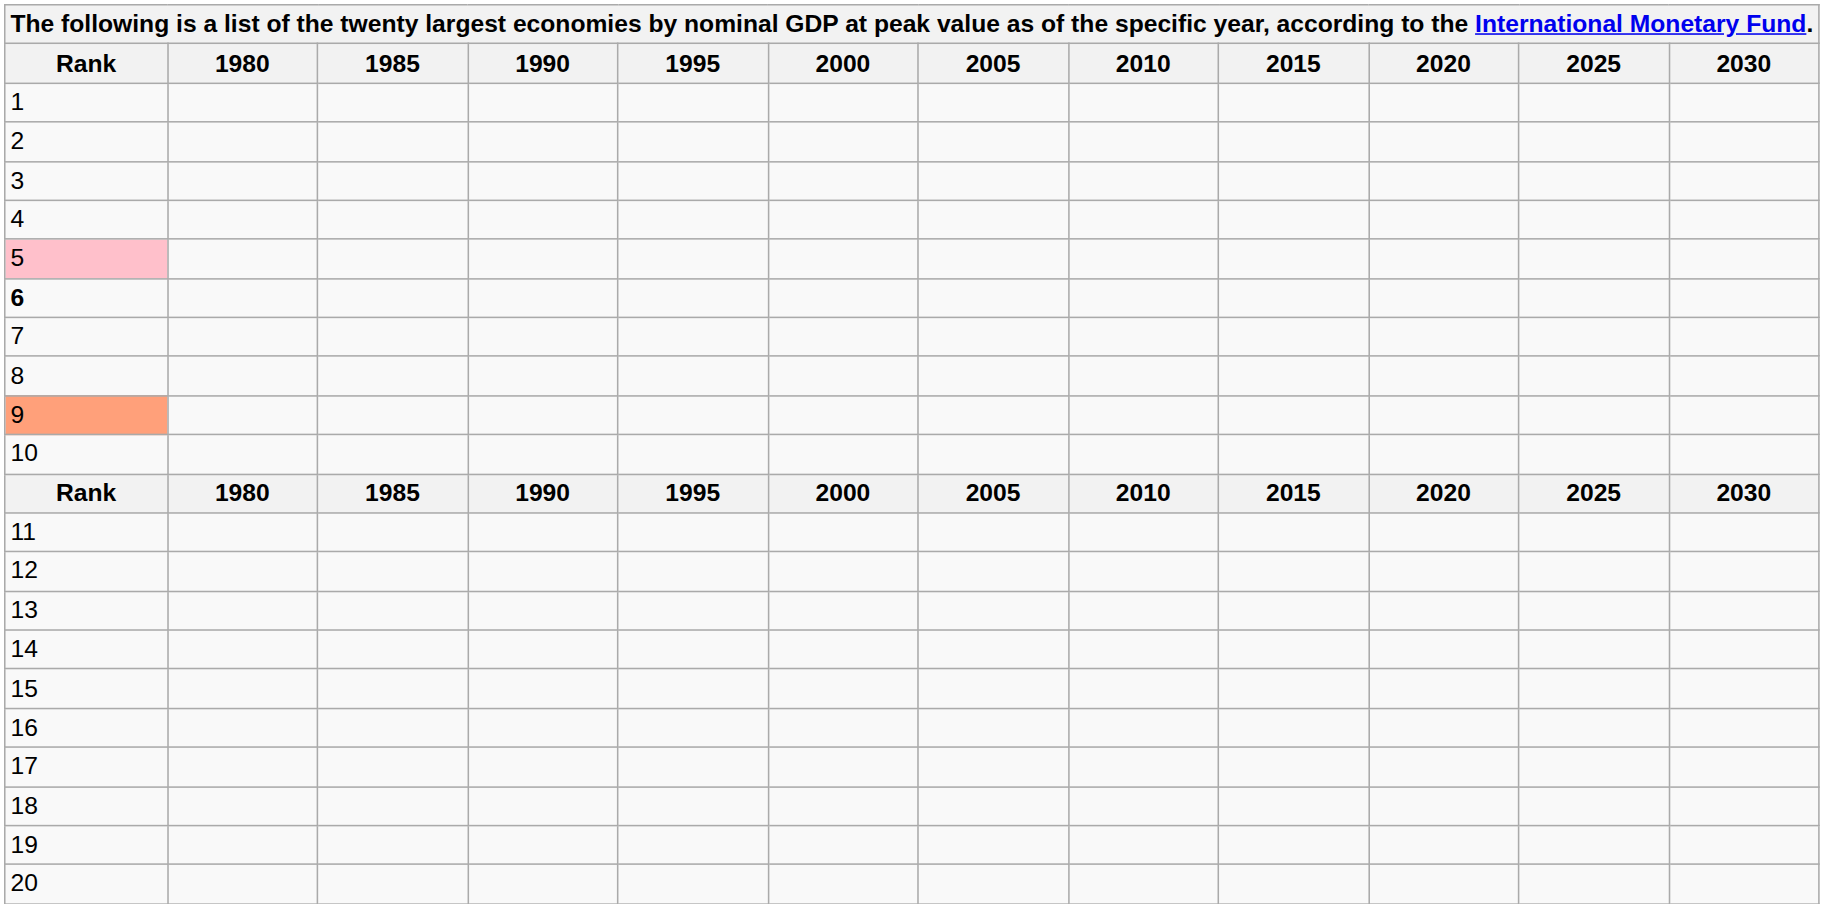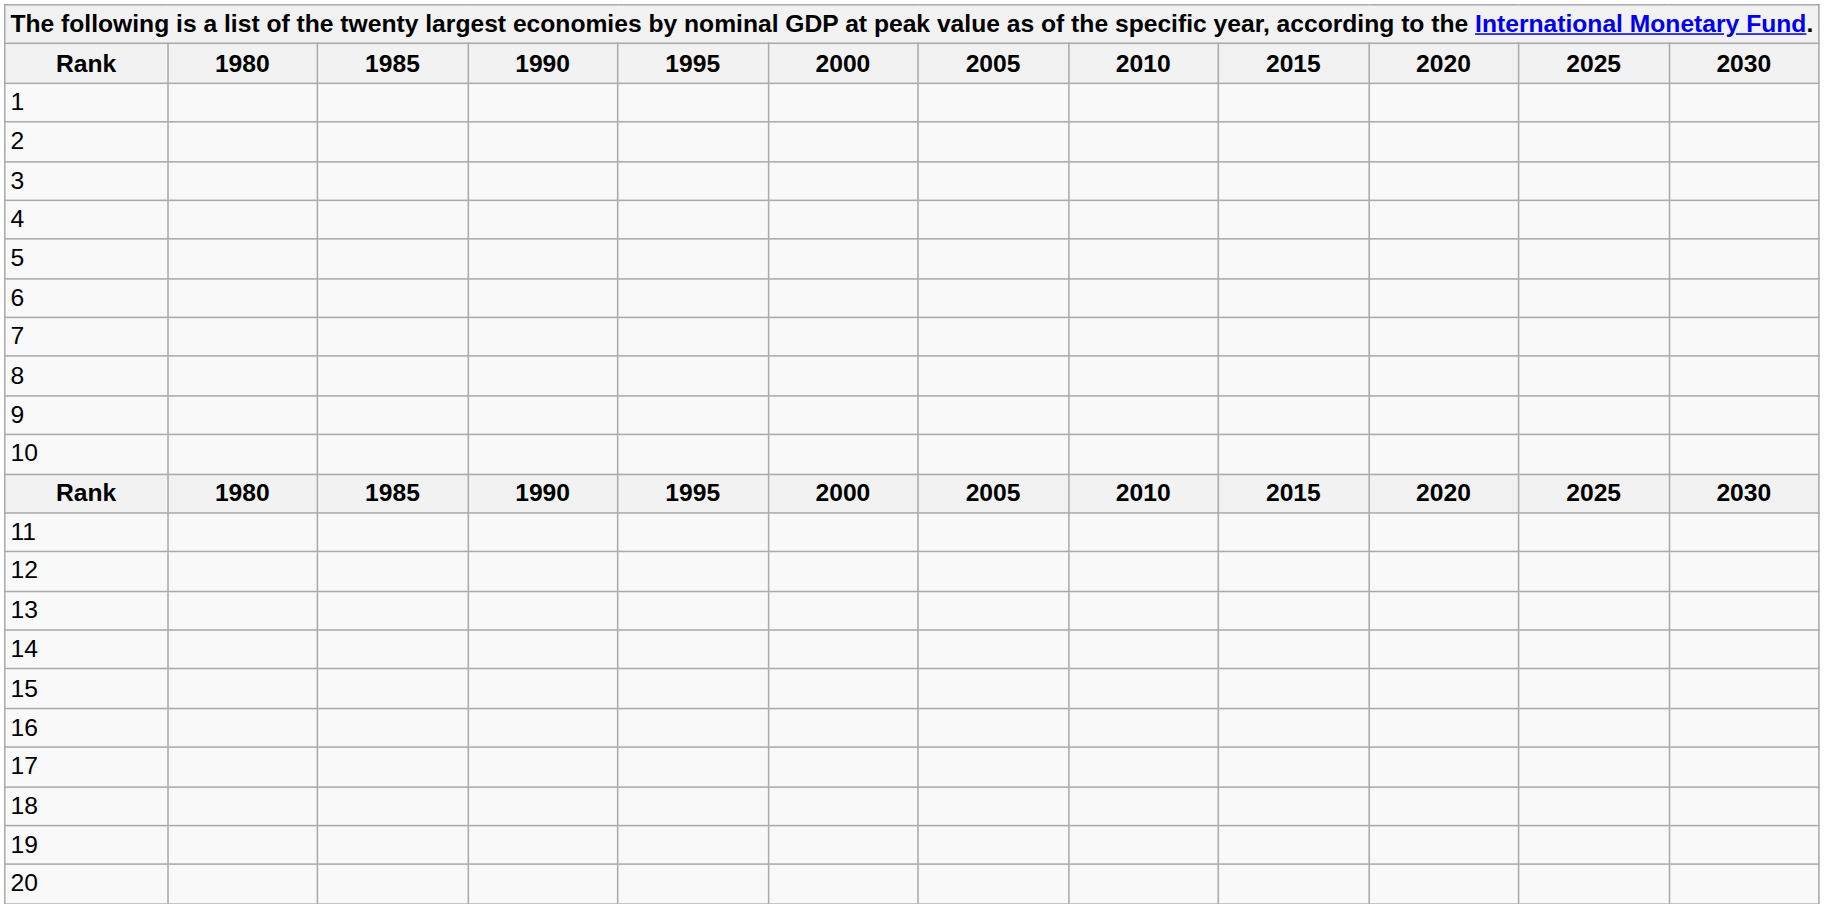(17, 258) pink background -> (17, 258) no background
(17, 297) bold -> (17, 297) normal
(17, 414) lightsalmon background -> (17, 414) no background
